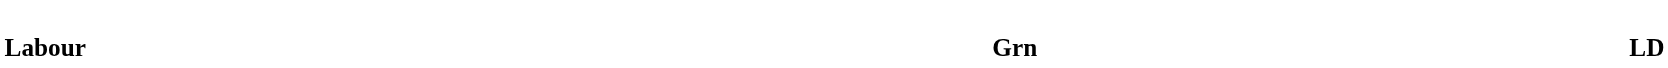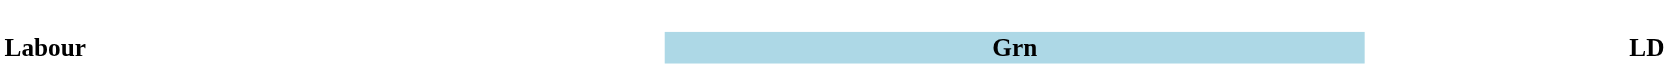(1015, 47) no background -> (1015, 47) lightblue background
